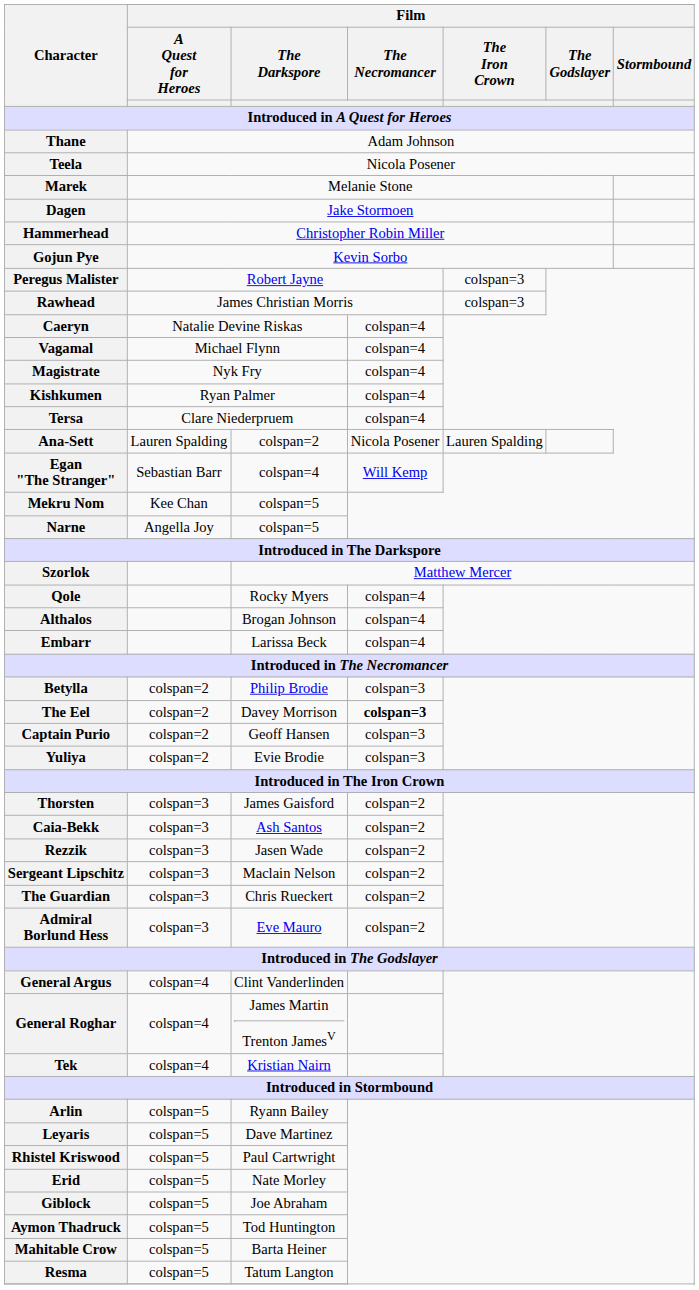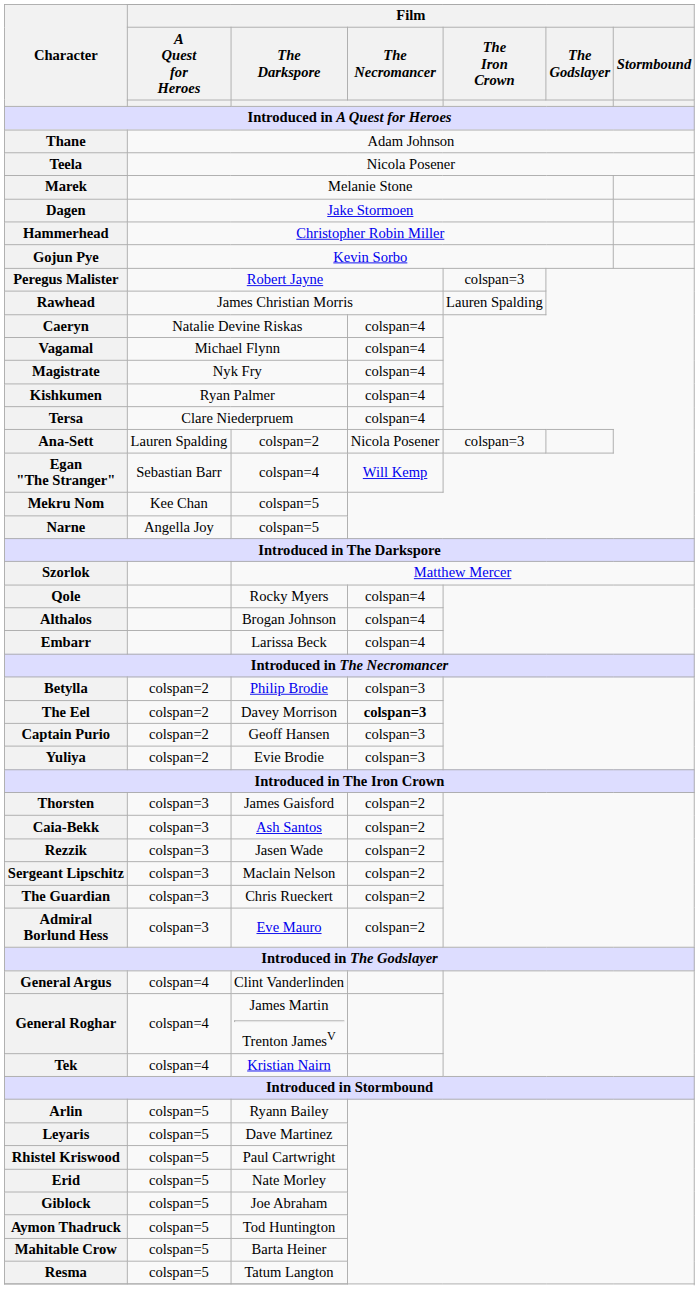(494, 302) colspan=3 -> (494, 302) Lauren Spalding
(494, 441) Lauren Spalding -> (494, 441) colspan=3
